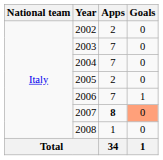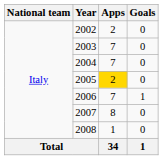(113, 79) no background -> (113, 79) gold background
(113, 113) bold -> (113, 113) normal
(143, 113) lightsalmon background -> (143, 113) no background
